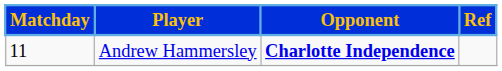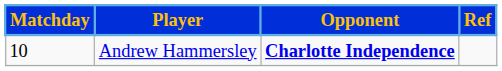(18, 50) 11 -> (19, 50) 10
